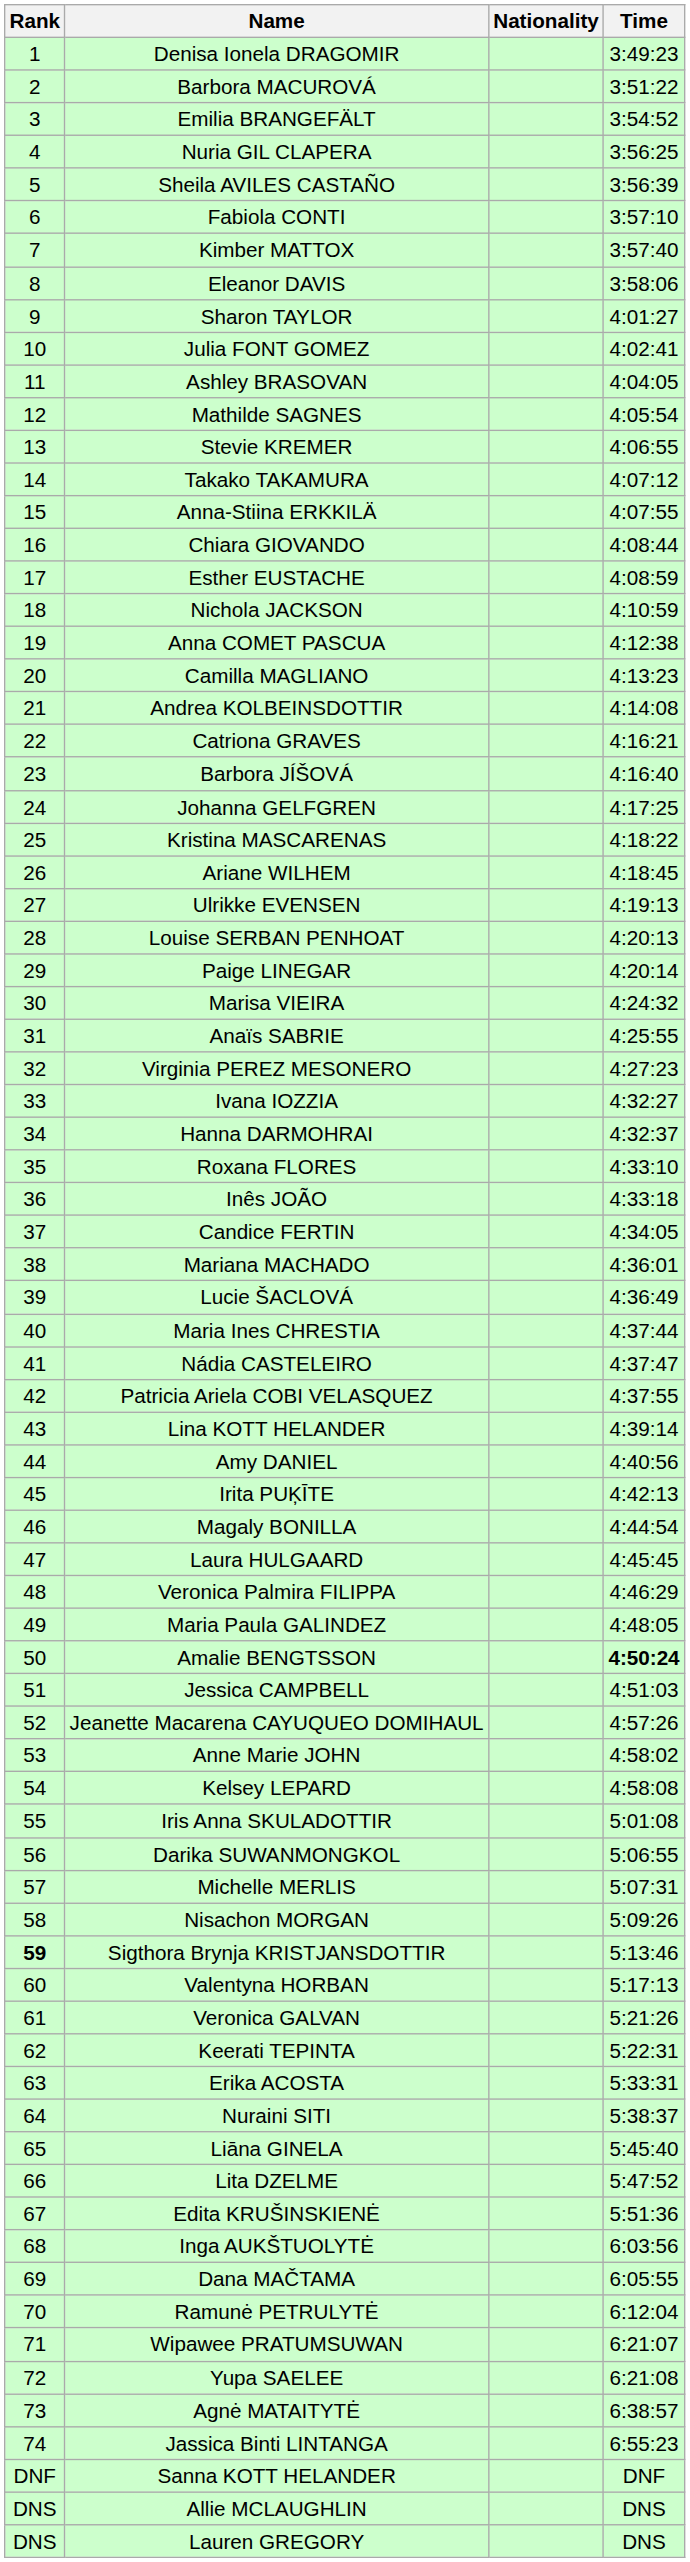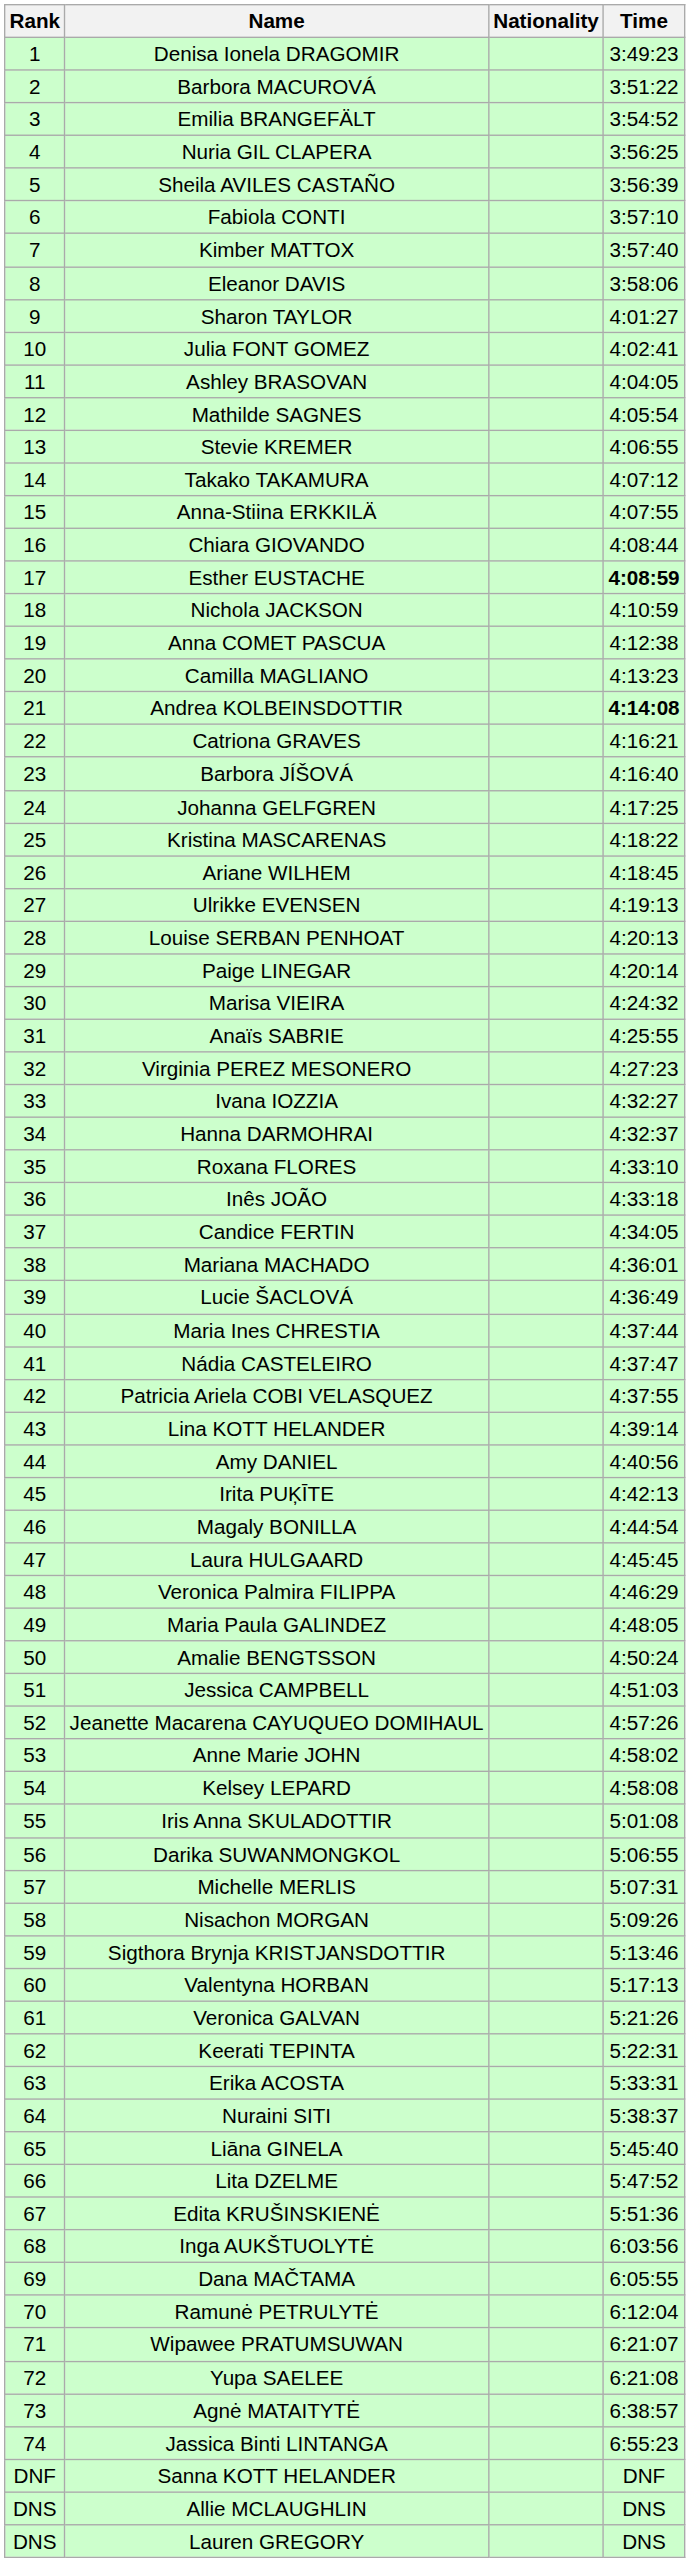(644, 578) normal -> (644, 578) bold
(644, 708) normal -> (644, 708) bold
(644, 1657) bold -> (644, 1657) normal
(35, 1952) bold -> (35, 1952) normal
